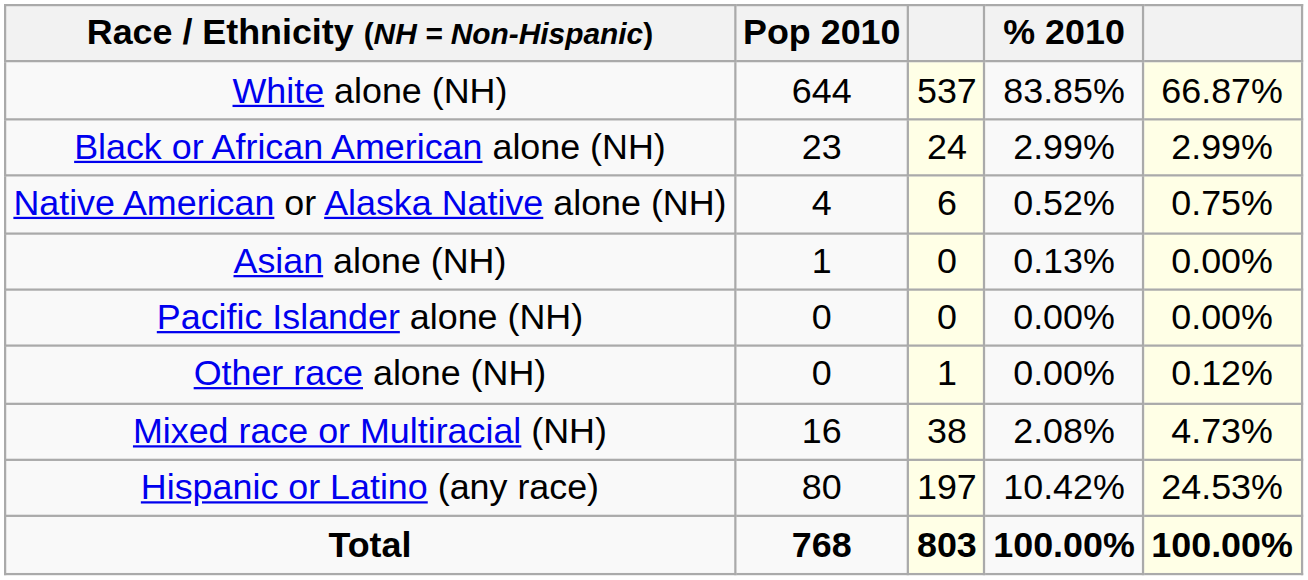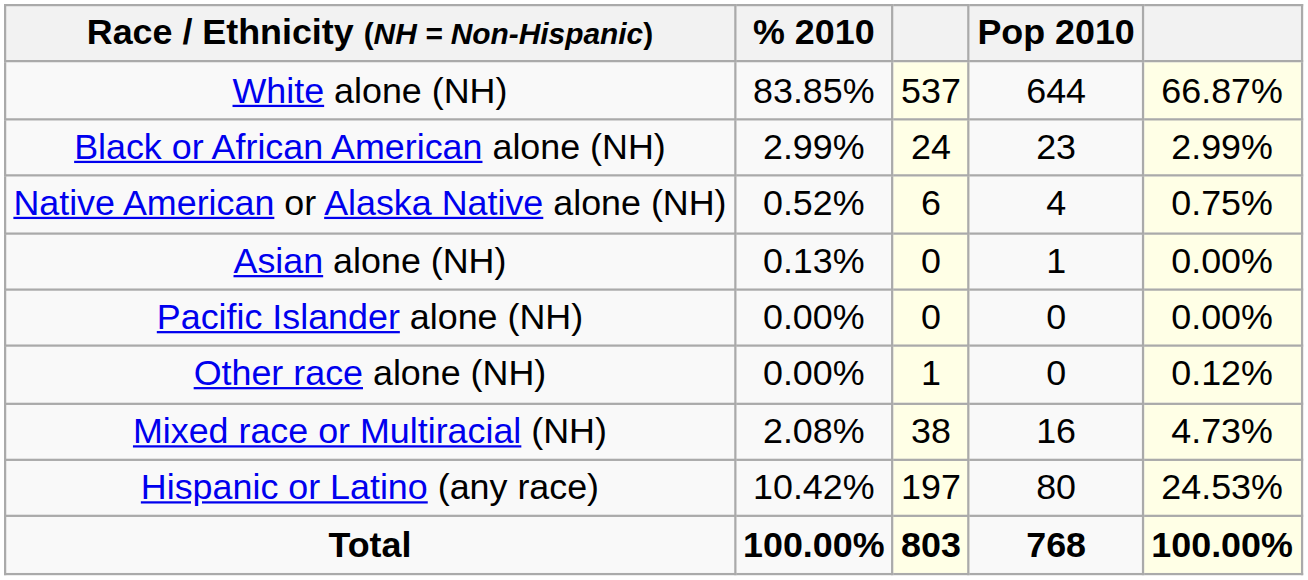columns swapped: (822, 32) <-> (1064, 32)
